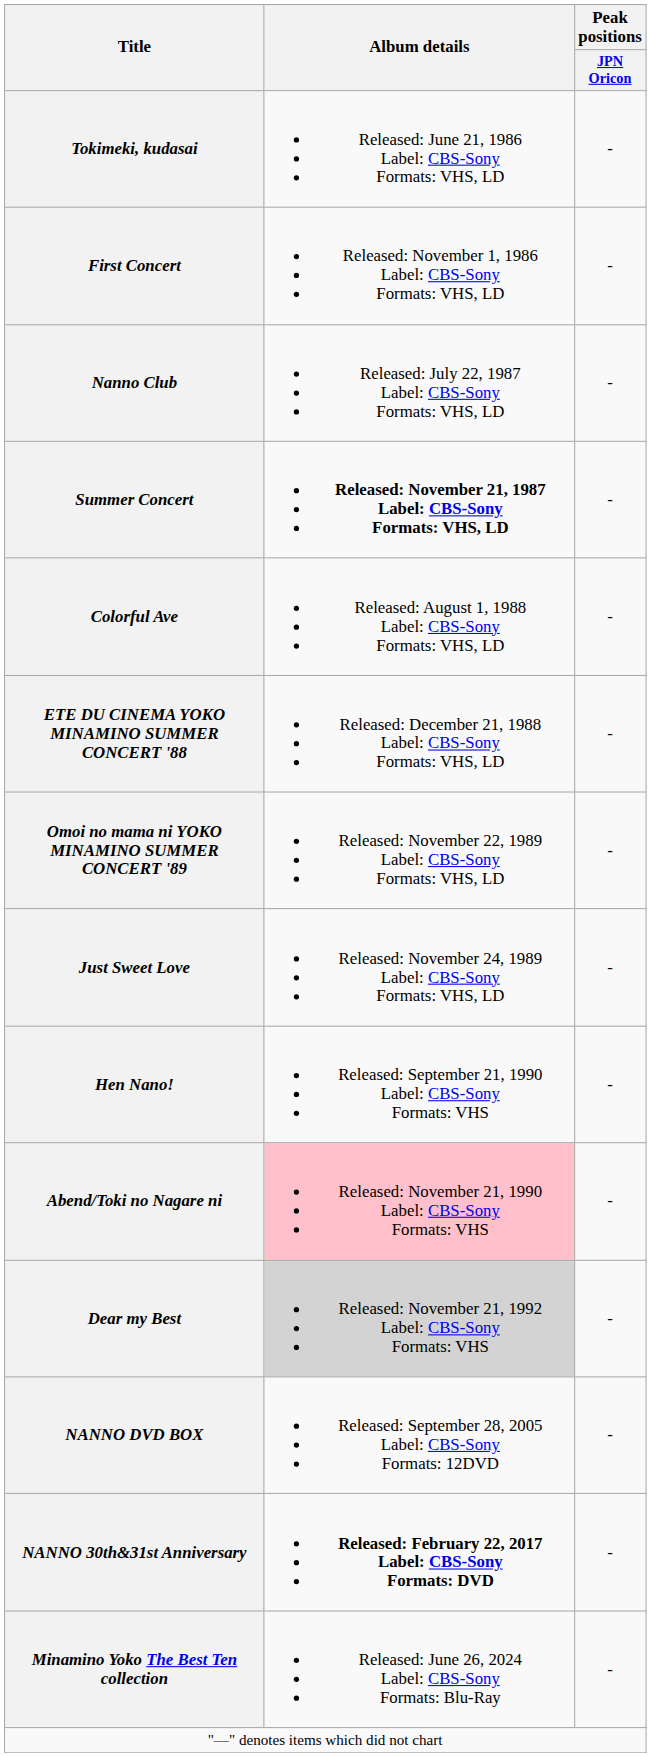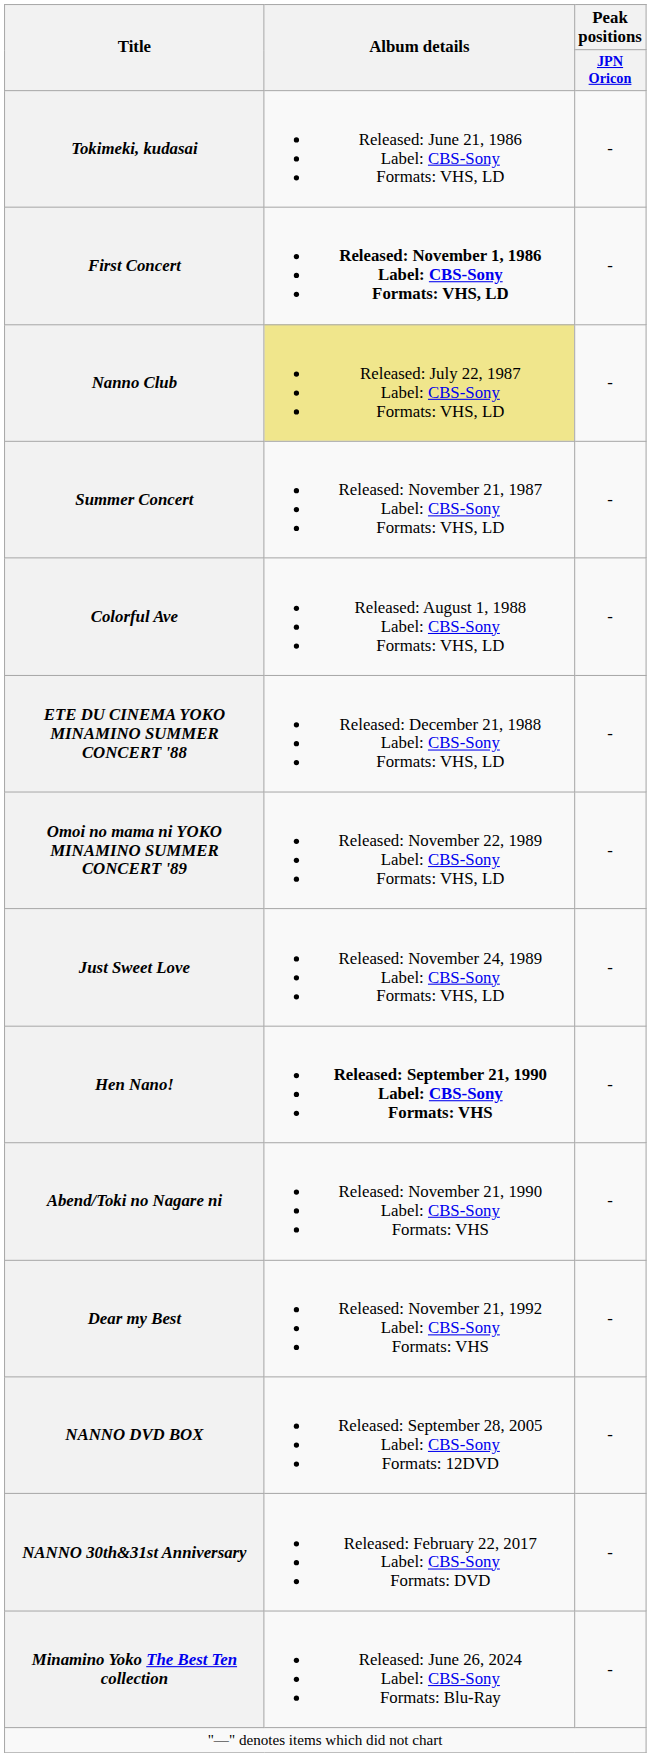(419, 275) normal -> (419, 275) bold
(419, 392) no background -> (419, 392) khaki background
(419, 509) bold -> (419, 509) normal
(419, 1094) normal -> (419, 1094) bold
(419, 1211) pink background -> (419, 1211) no background
(419, 1328) lightgrey background -> (419, 1328) no background
(419, 1562) bold -> (419, 1562) normal
